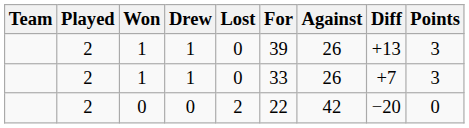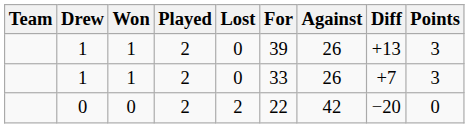columns swapped: (88, 19) <-> (190, 19)
